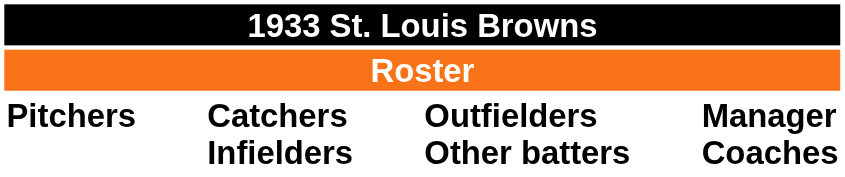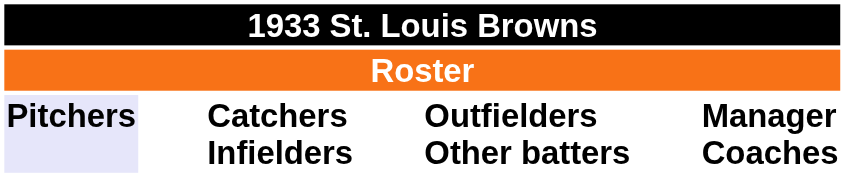(71, 116) no background -> (71, 116) lavender background
